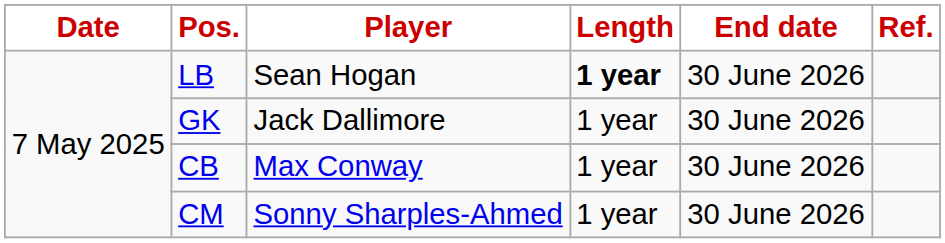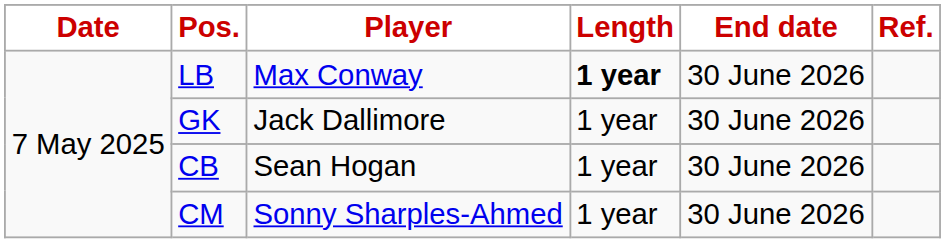(335, 74) Sean Hogan -> (338, 74) Max Conway
(338, 167) Max Conway -> (335, 167) Sean Hogan
